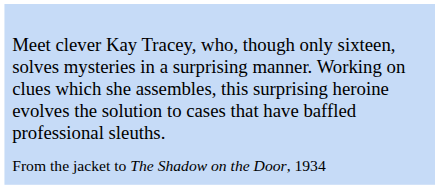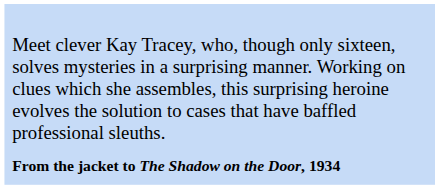(169, 165) normal -> (176, 165) bold
